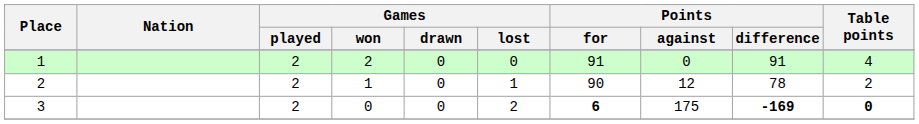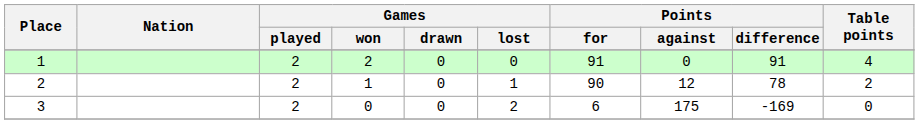(596, 108) bold -> (596, 108) normal
(777, 108) bold -> (777, 108) normal
(868, 108) bold -> (868, 108) normal
